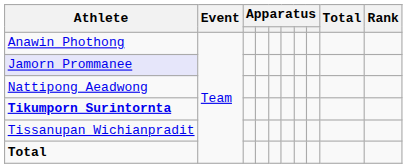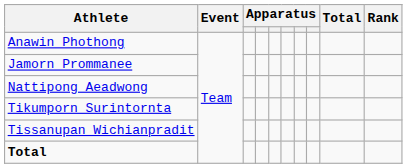(70, 65) lavender background -> (70, 65) no background
(89, 108) bold -> (89, 108) normal
